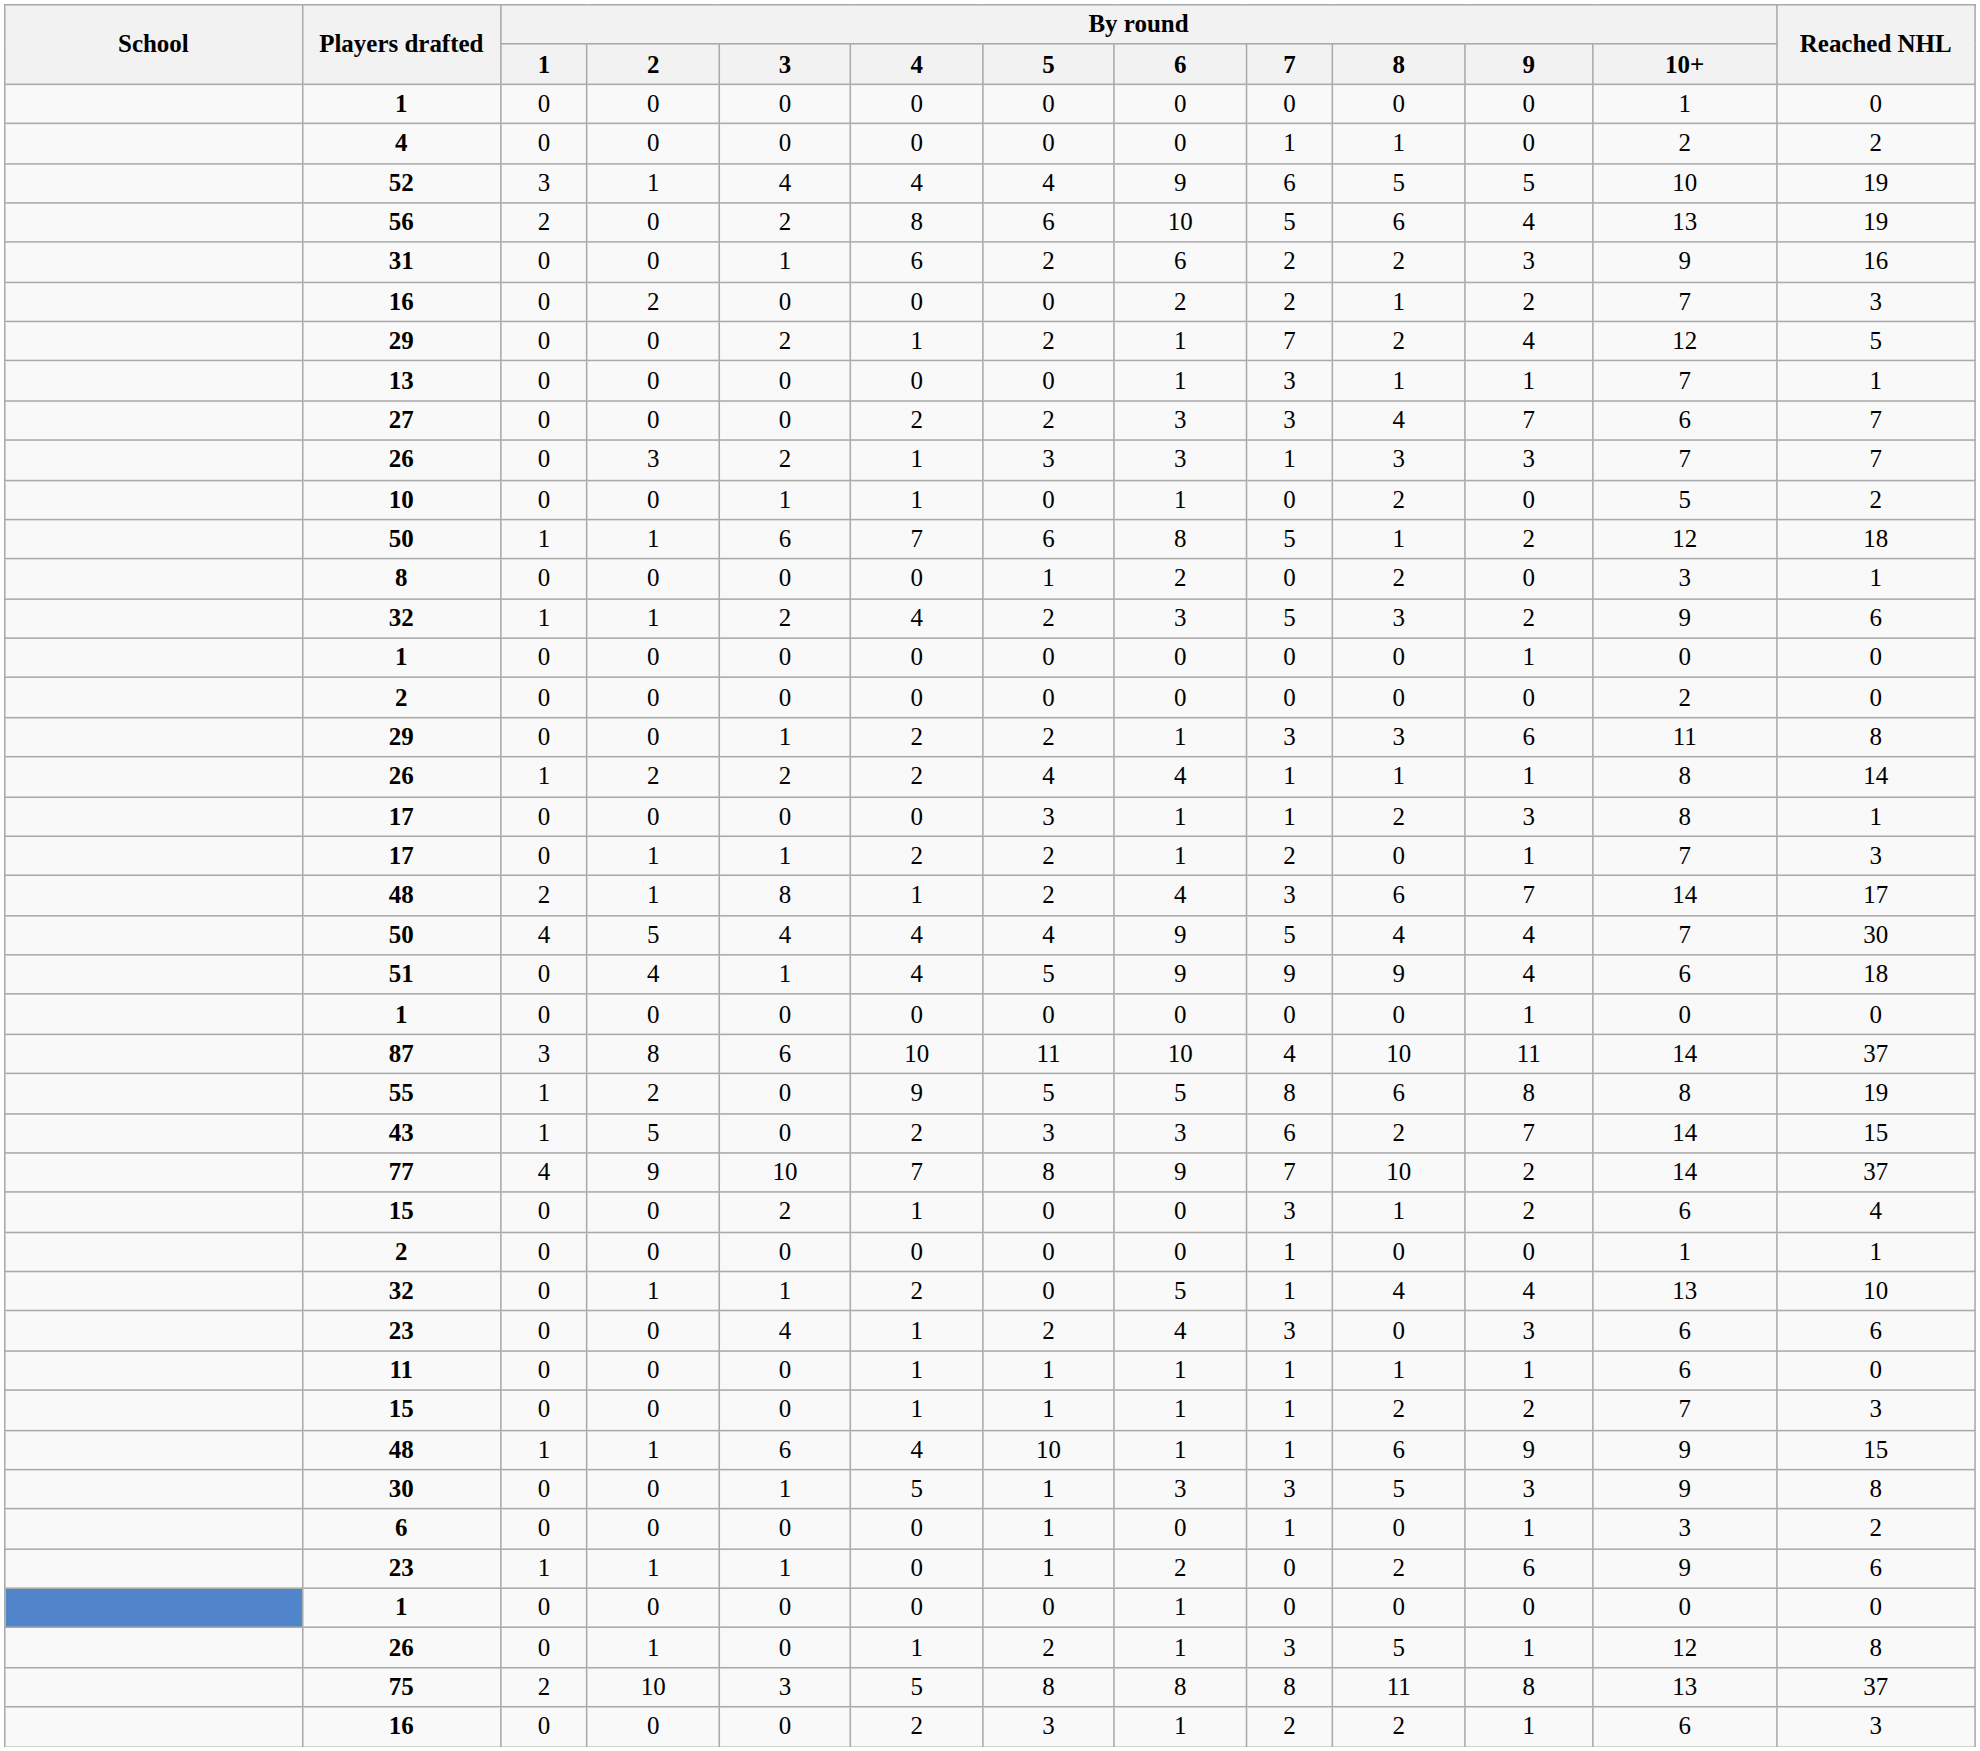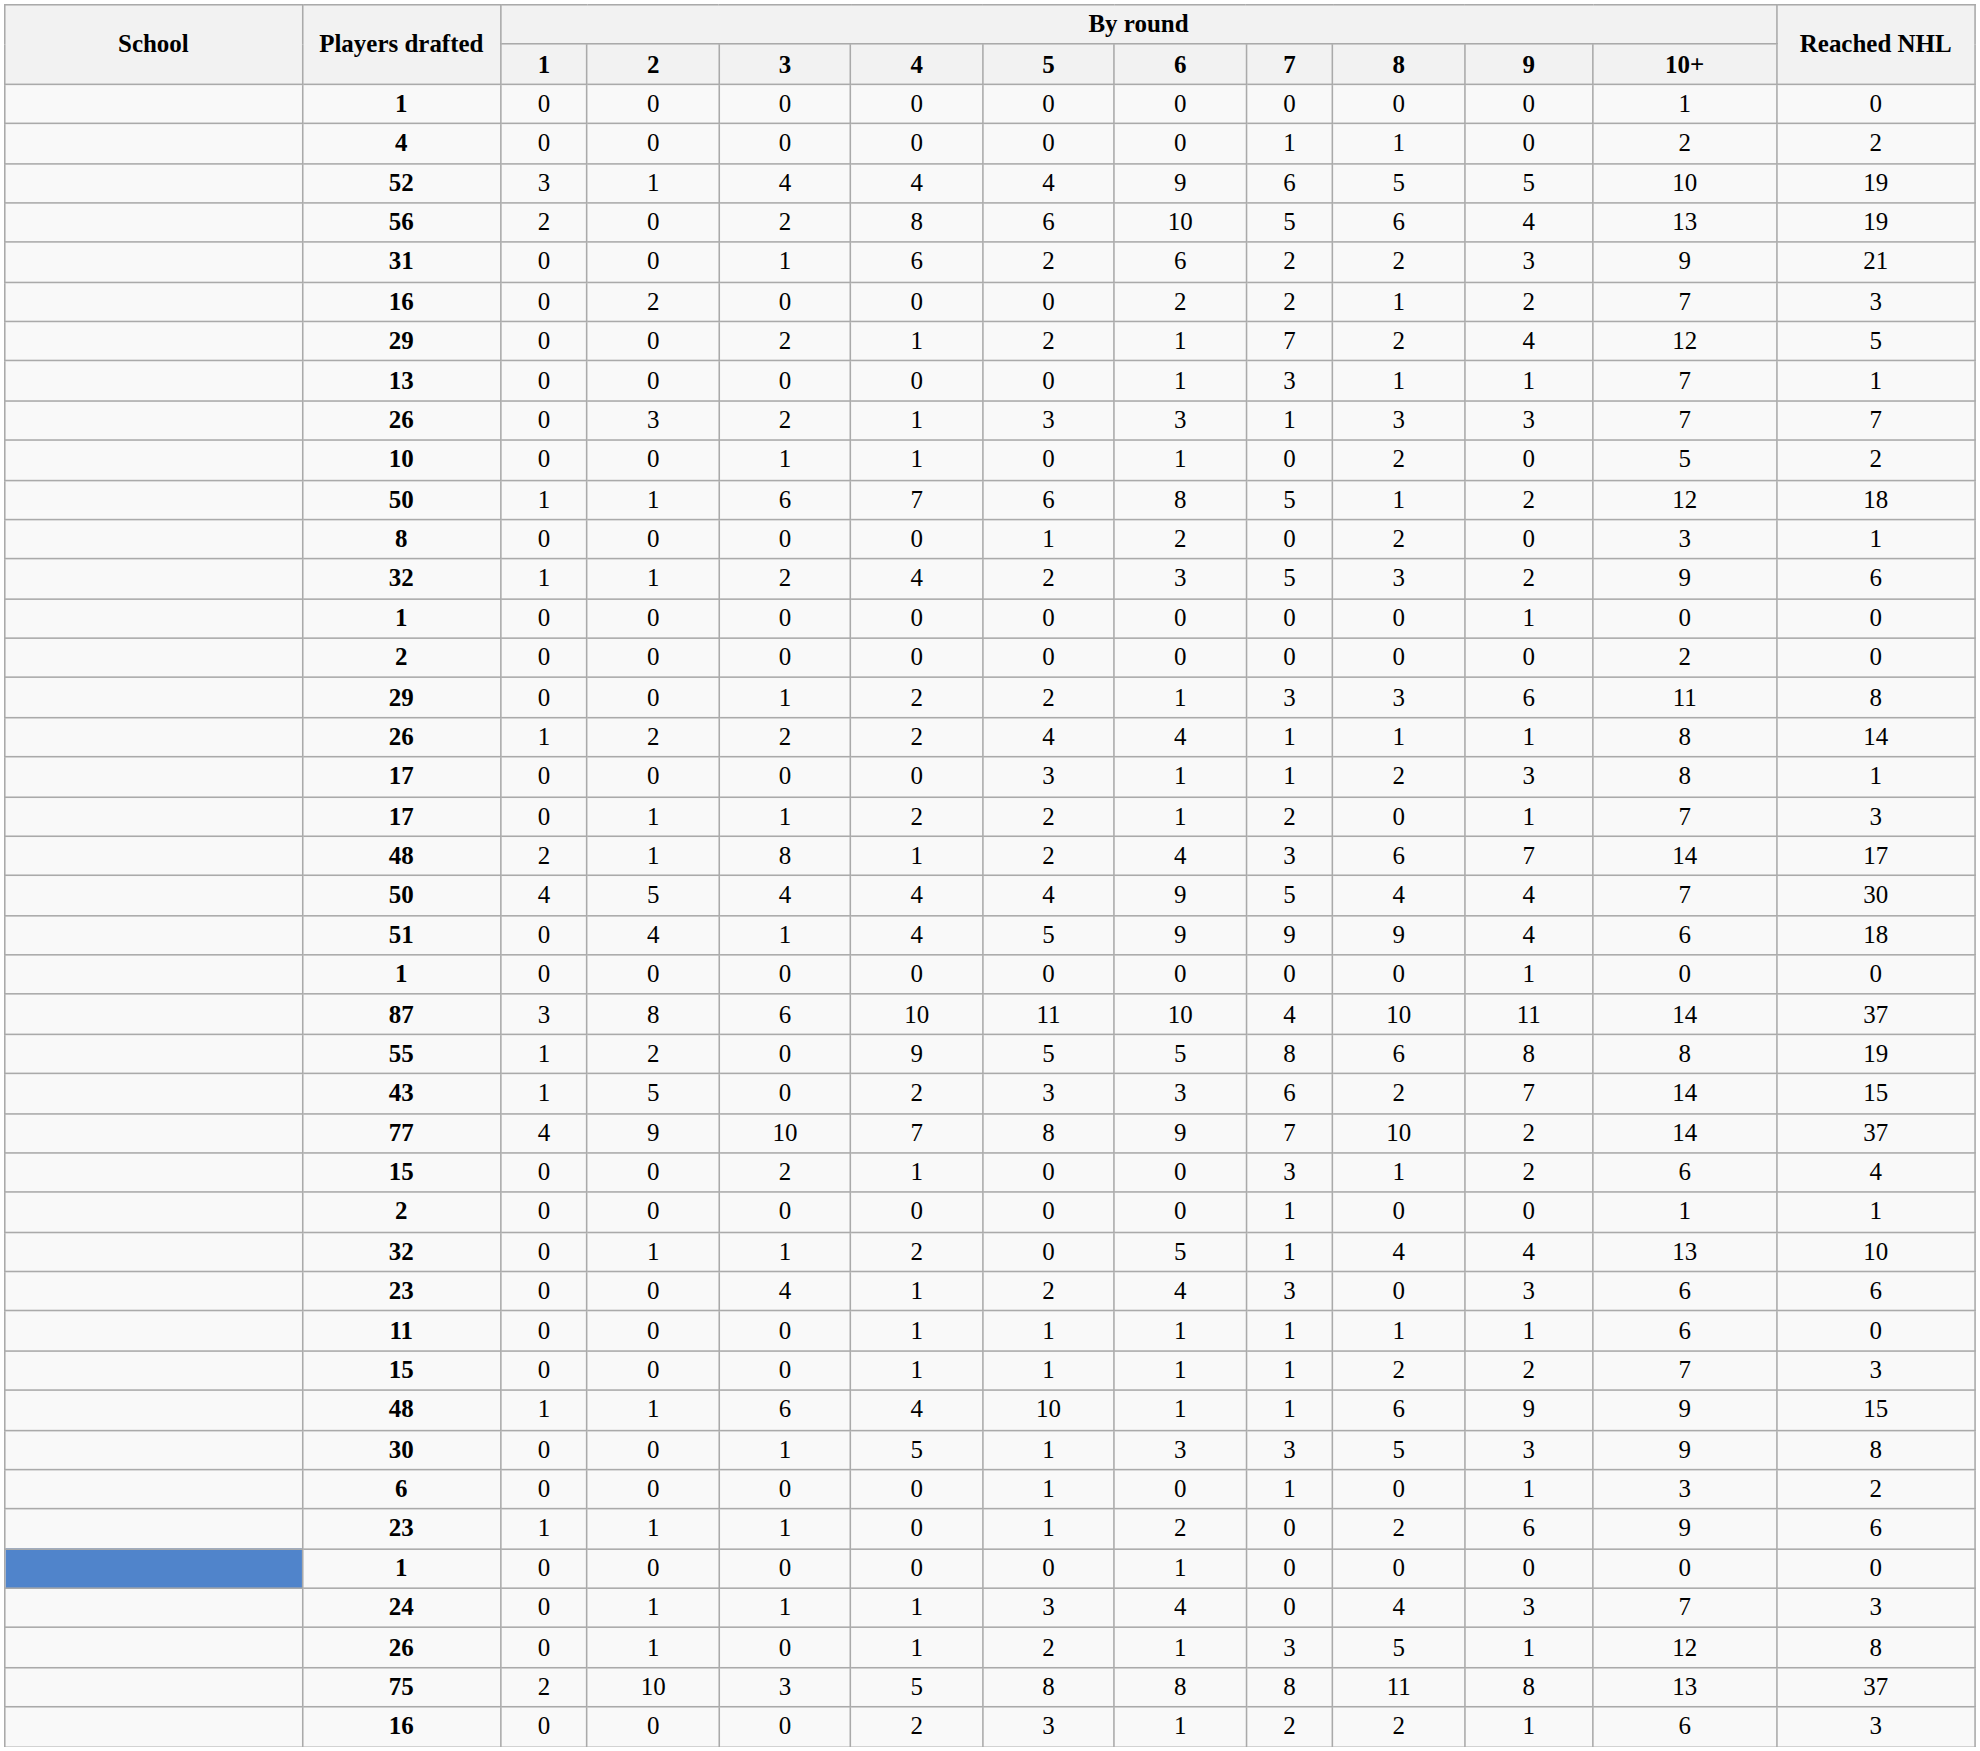(1876, 261) 16 -> (1876, 261) 21
- row: (401, 420)
+ row: (401, 1607)
